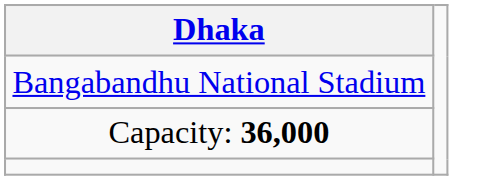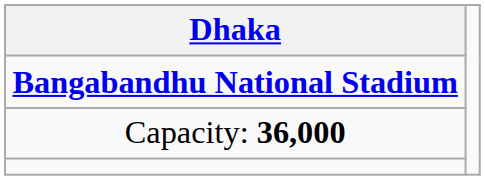(219, 81) normal -> (235, 81) bold
